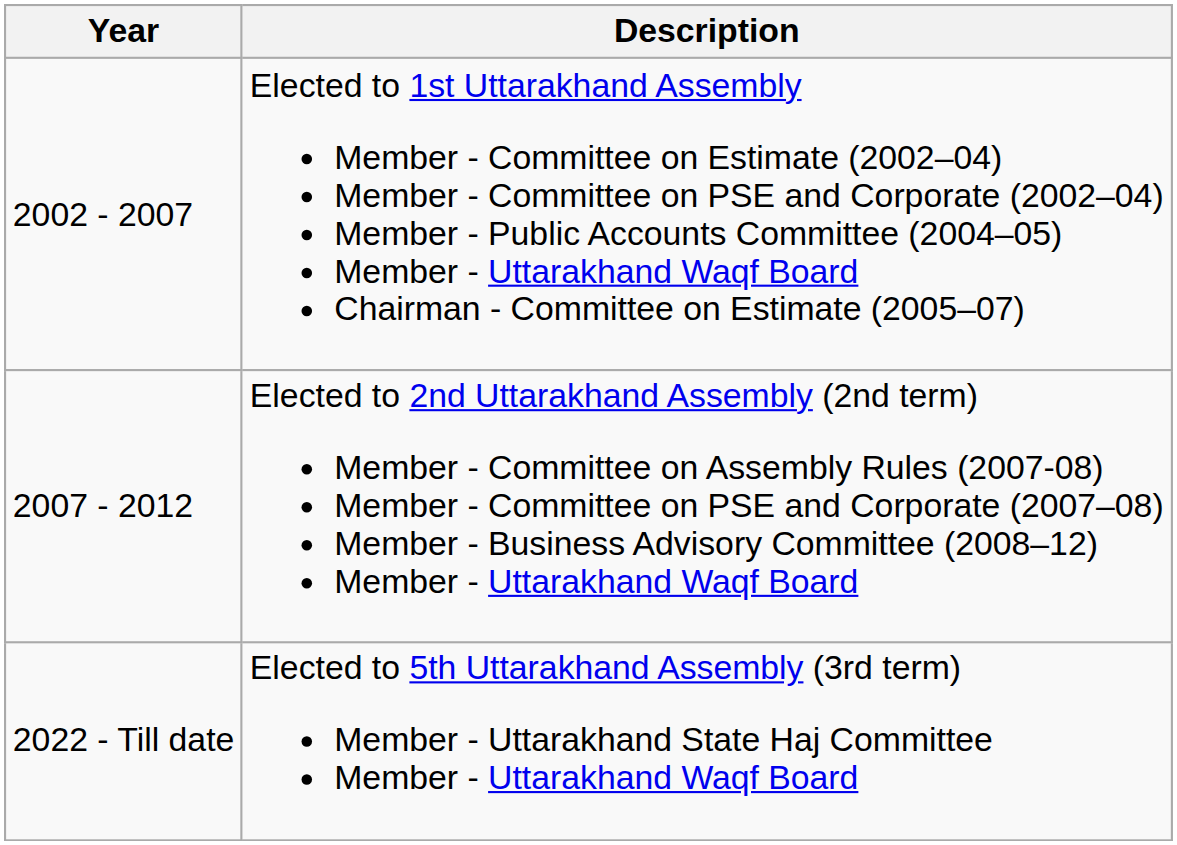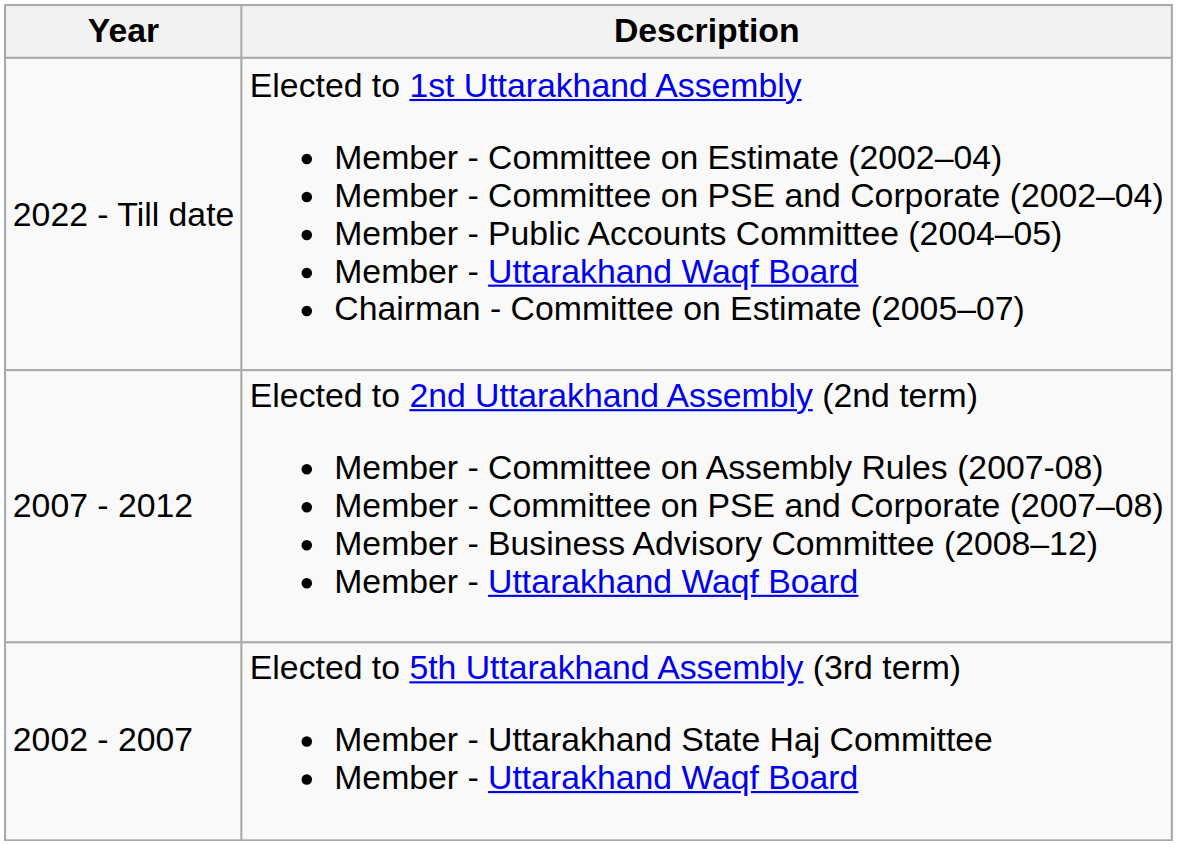(103, 213) 2002 - 2007 -> (124, 213) 2022 - Till date
(124, 740) 2022 - Till date -> (103, 740) 2002 - 2007
